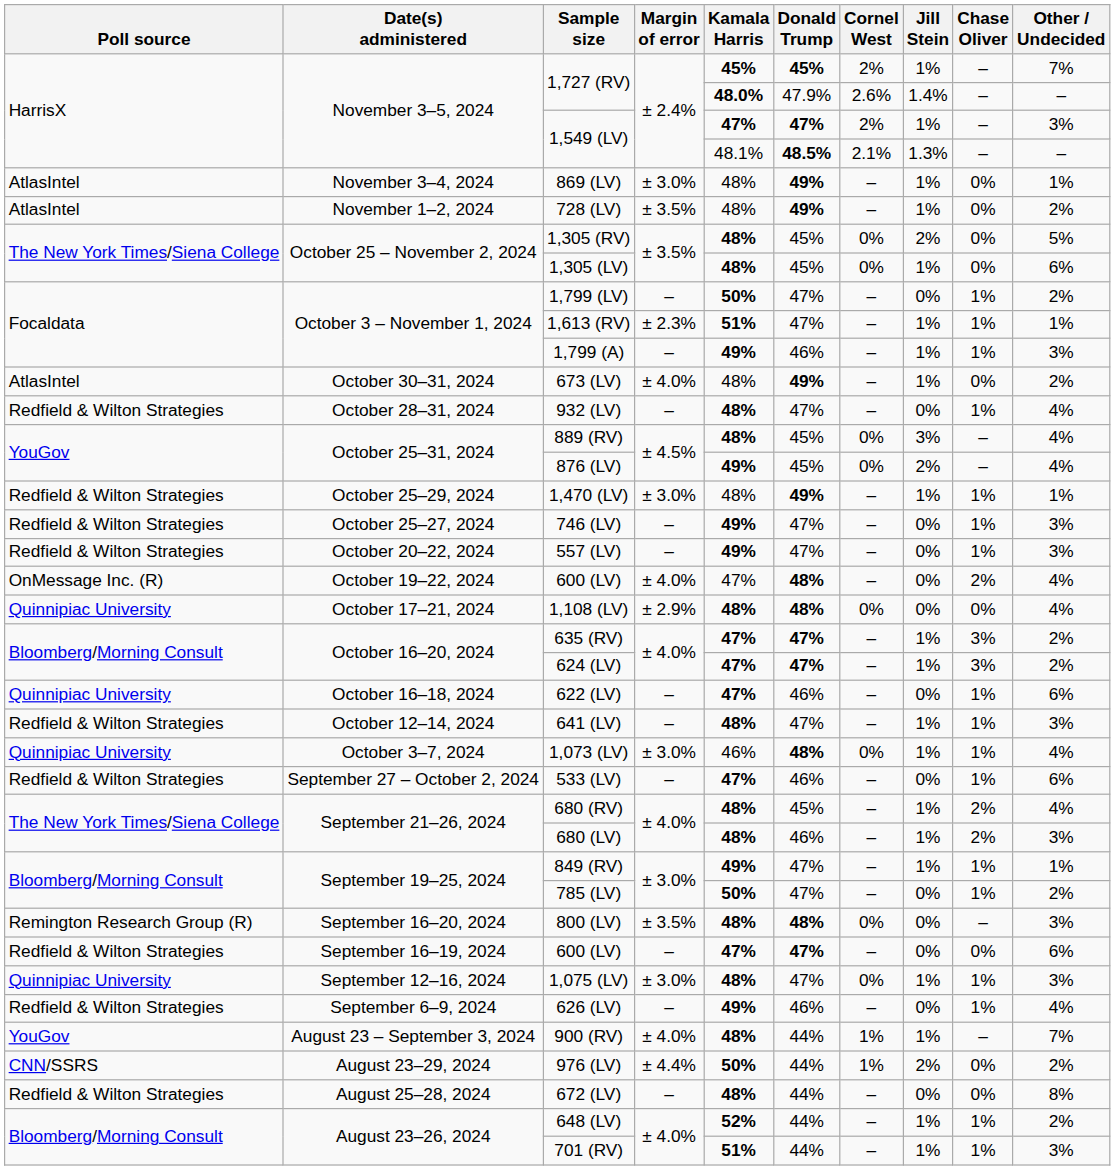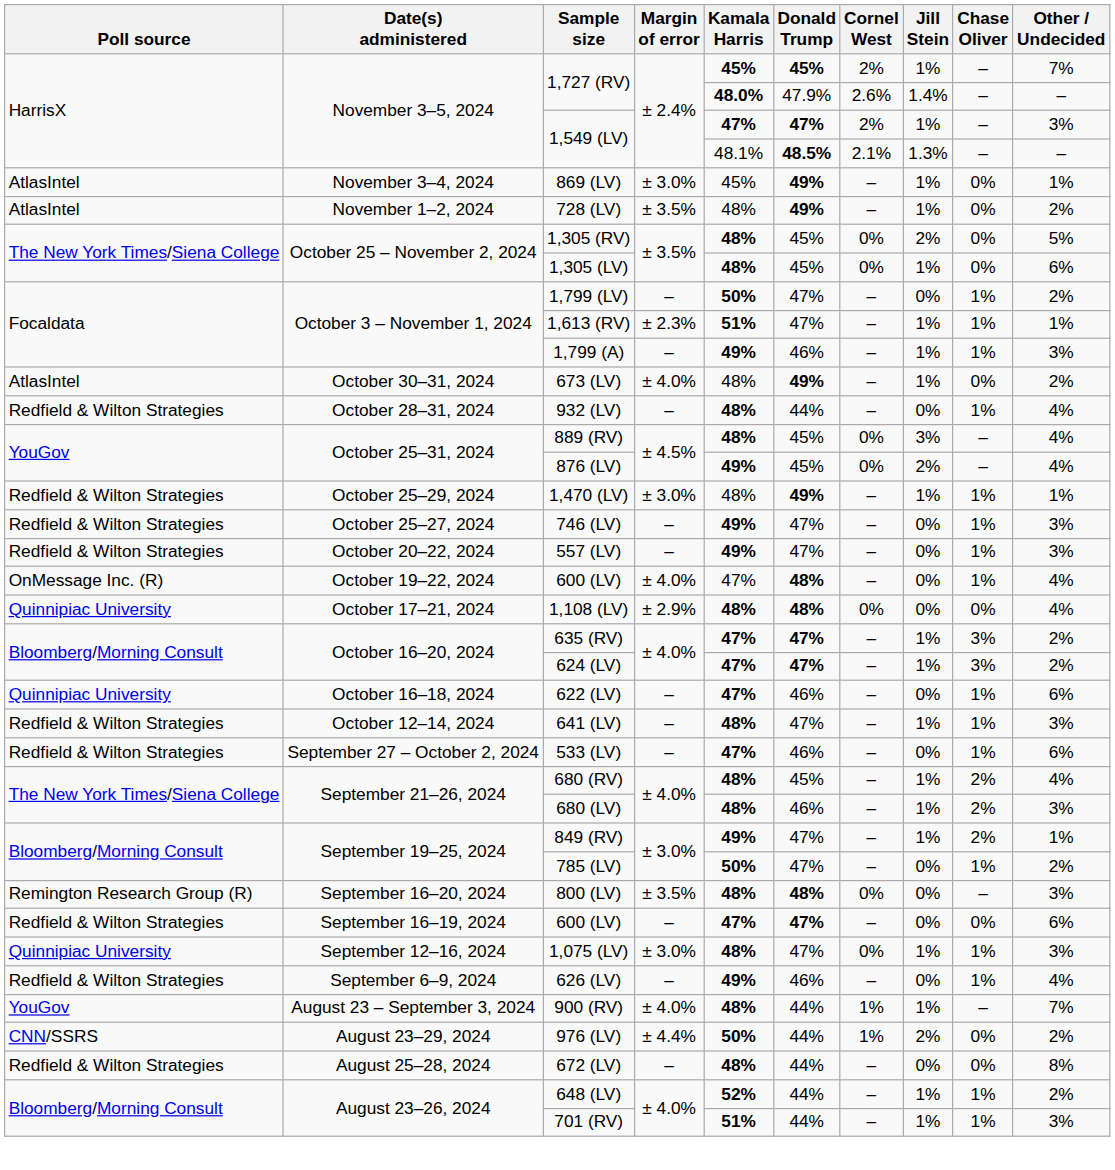(739, 182) 48% -> (739, 182) 45%
(807, 410) 47% -> (807, 410) 44%
(983, 581) 2% -> (983, 581) 1%
- row: (413, 752)
(983, 866) 1% -> (983, 837) 2%
